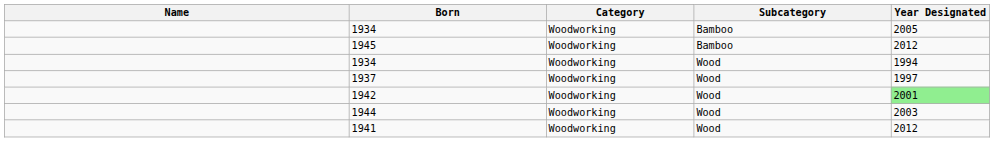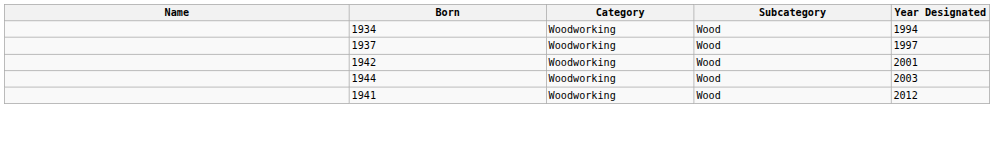- row: (364, 29)
- row: (364, 46)
(906, 95) lightgreen background -> (906, 62) no background
